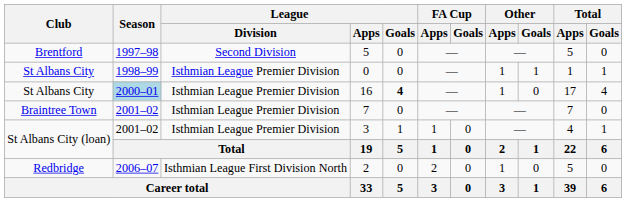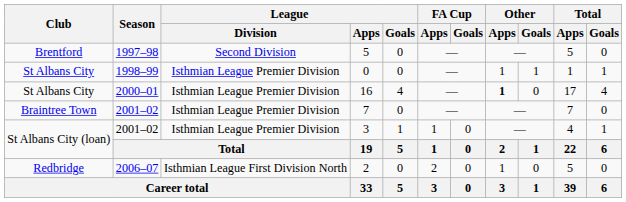(137, 91) lightblue background -> (137, 91) no background
(400, 91) bold -> (400, 91) normal
(502, 91) normal -> (502, 91) bold
